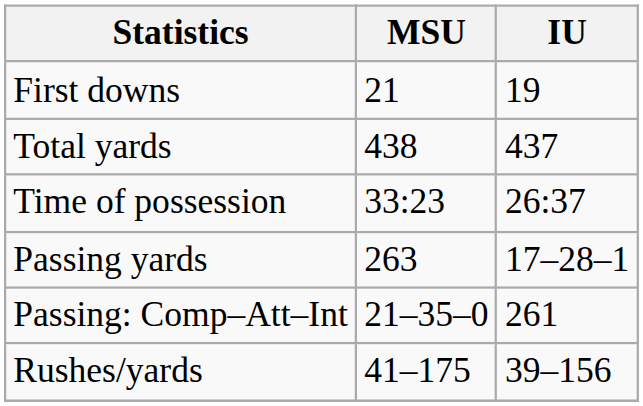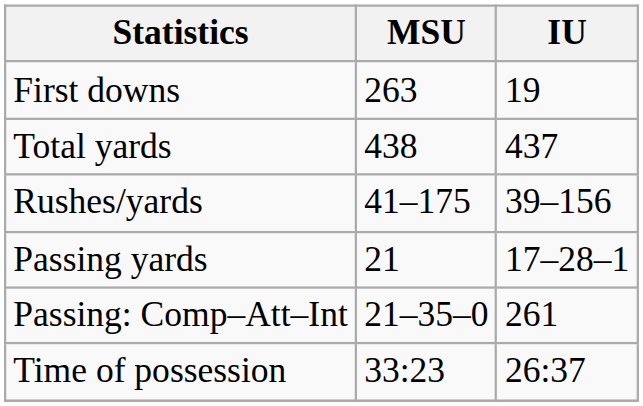(382, 89) 21 -> (391, 89) 263
rows swapped: (108, 371) <-> (150, 202)
(391, 258) 263 -> (382, 258) 21
